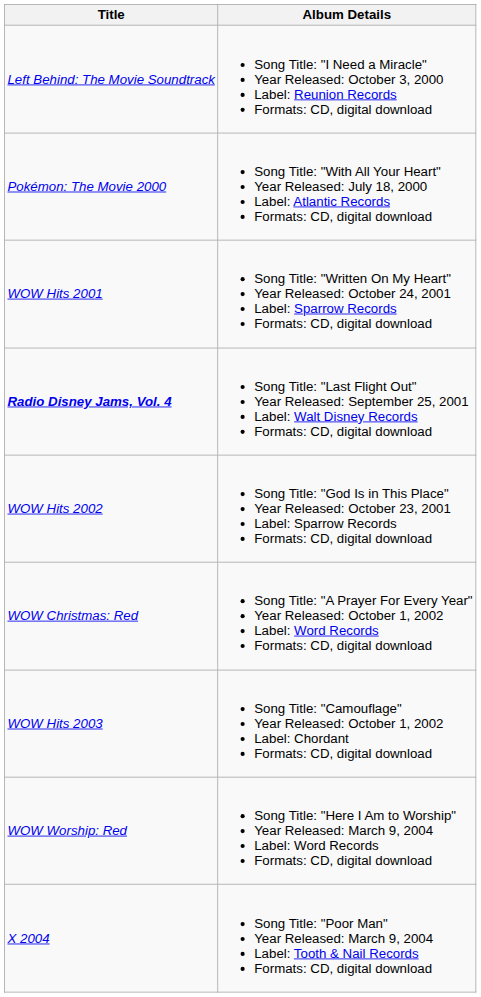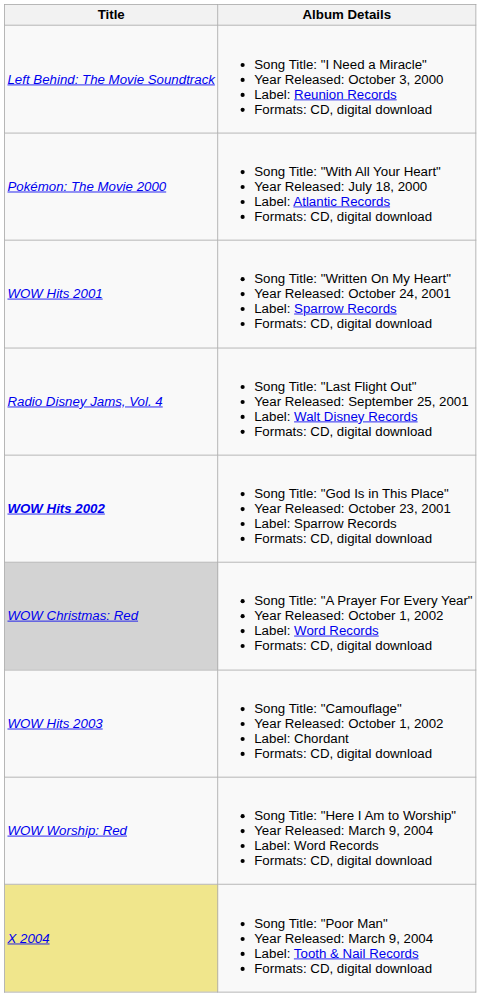(90, 401) bold -> (85, 401) normal
(55, 508) normal -> (56, 508) bold
(73, 616) no background -> (73, 616) lightgrey background
(29, 938) no background -> (29, 938) khaki background
